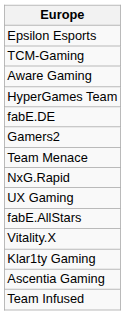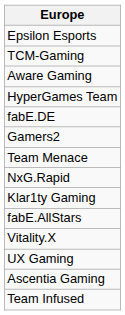(40, 198) UX Gaming -> (51, 198) Klar1ty Gaming
(51, 259) Klar1ty Gaming -> (40, 259) UX Gaming
